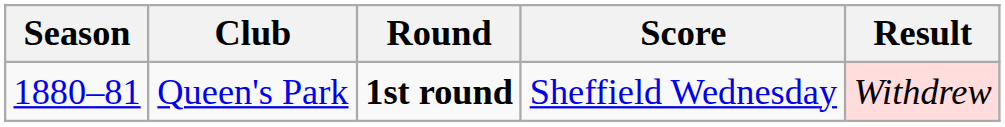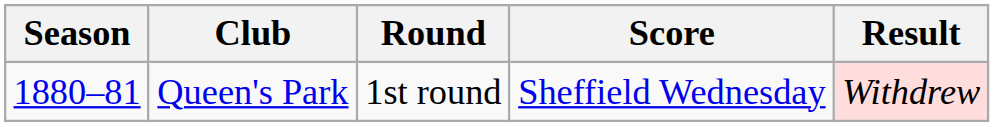(439, 90) bold -> (433, 90) normal
